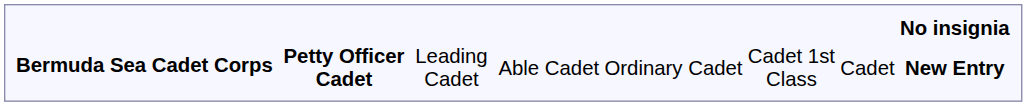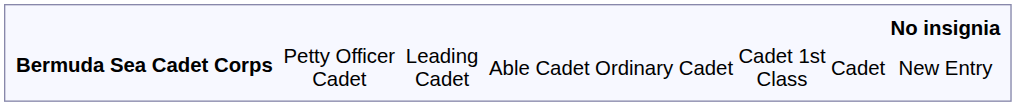(344, 67) bold -> (339, 67) normal
(955, 67) bold -> (945, 67) normal
